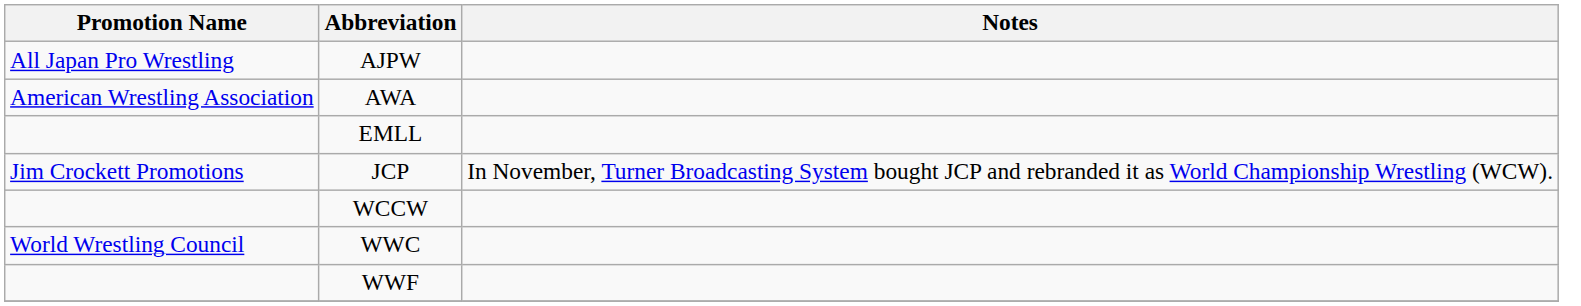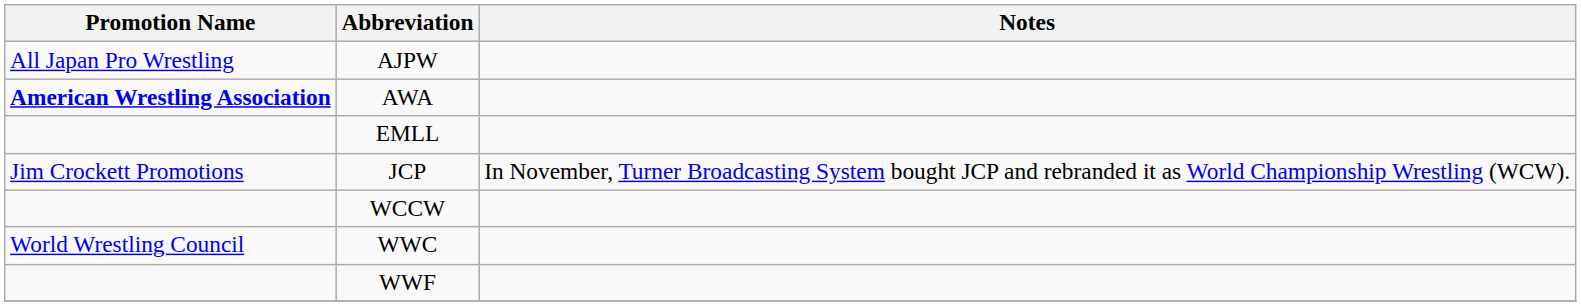(162, 97) normal -> (170, 97) bold
